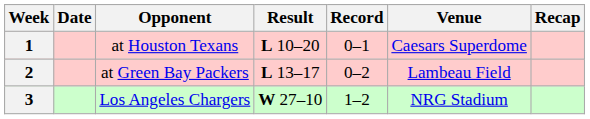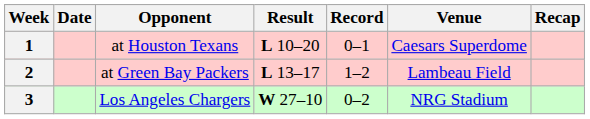(357, 72) 0–2 -> (357, 72) 1–2
(357, 99) 1–2 -> (357, 99) 0–2
